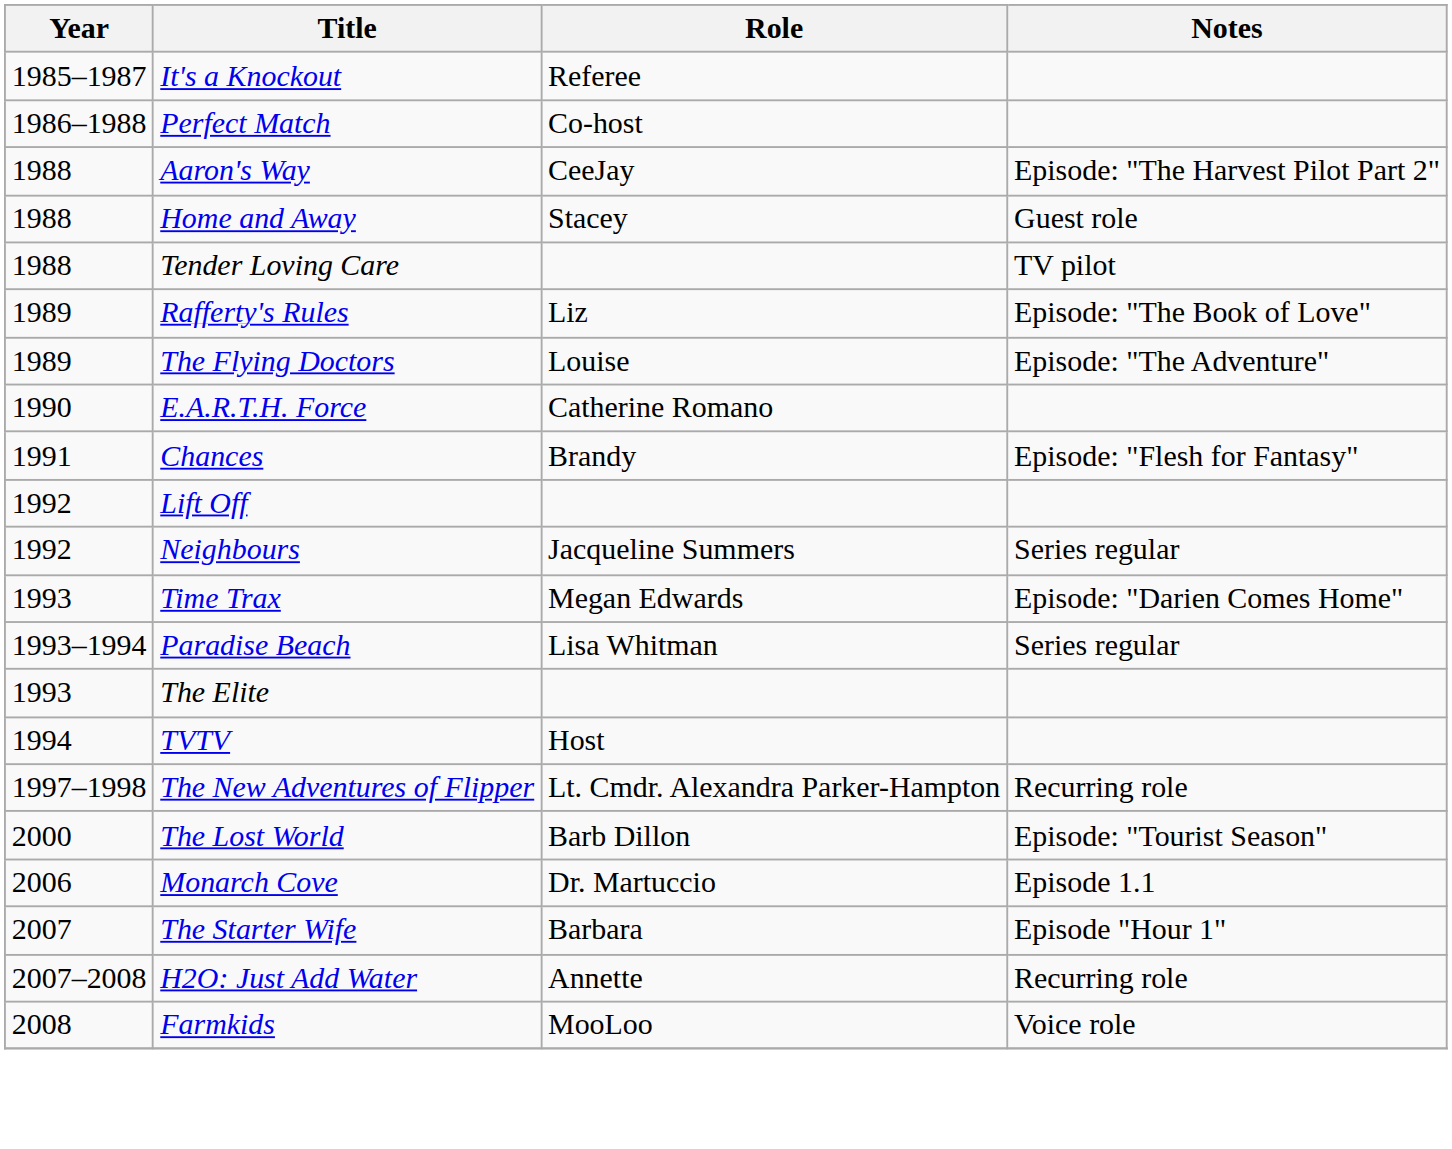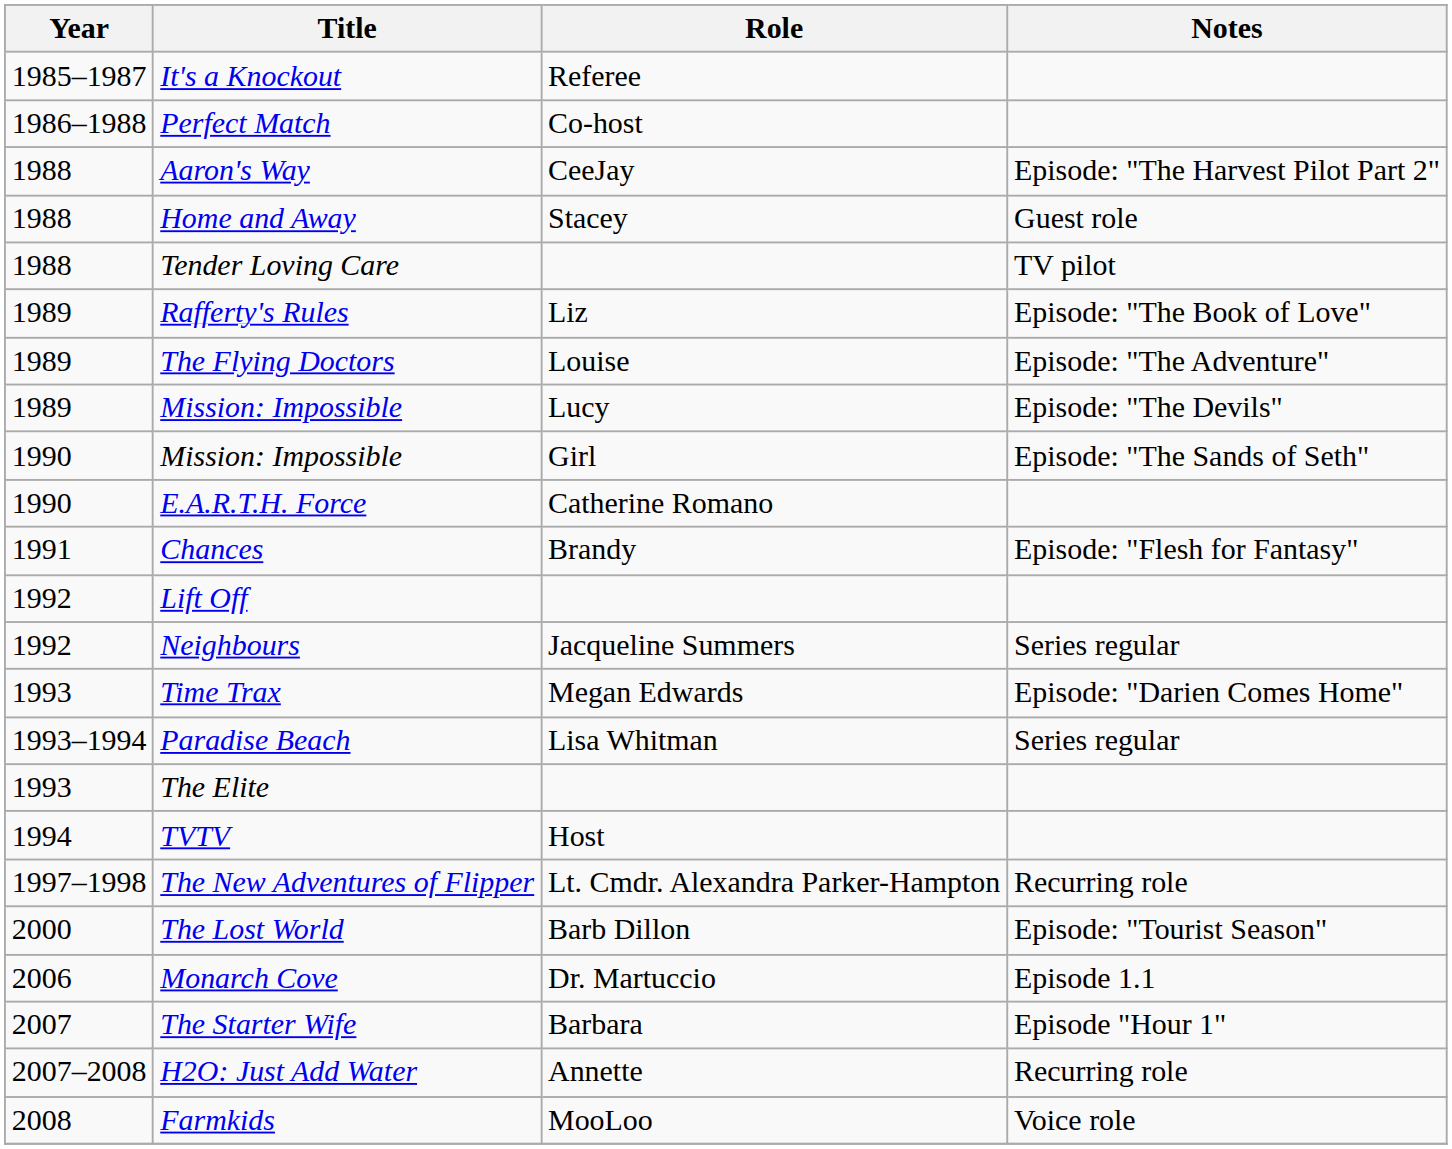+ row: (281, 407)
+ row: (281, 455)
